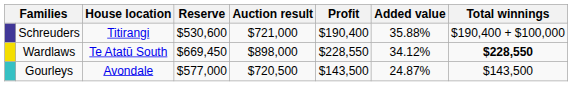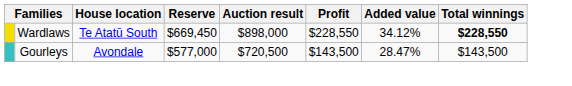- row: (49, 33)
(410, 71) 24.87% -> (400, 52) 28.47%
